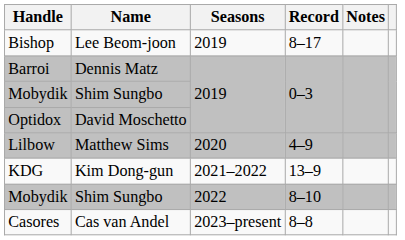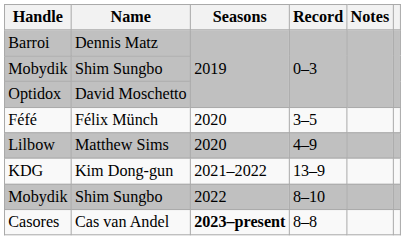- row: (31, 42)
+ row: (23, 119)
(238, 222) normal -> (240, 222) bold
